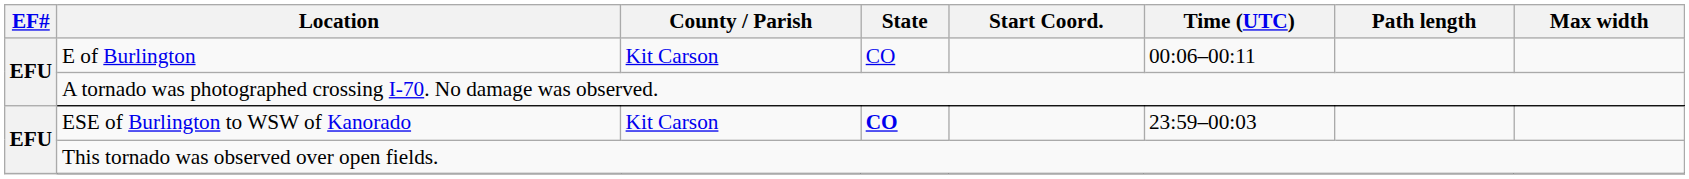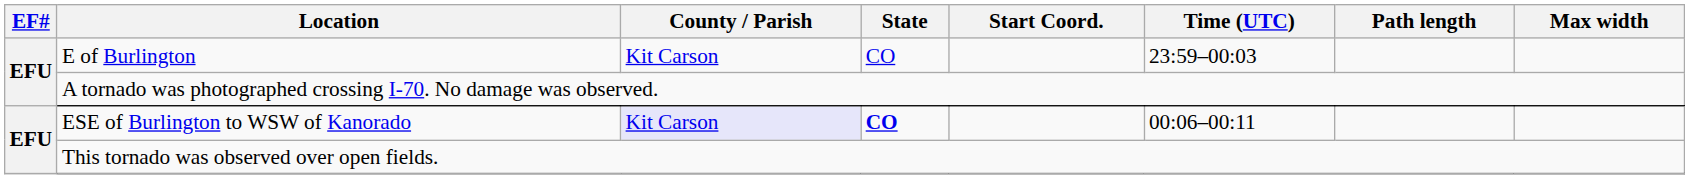(1202, 55) 00:06–00:11 -> (1203, 55) 23:59–00:03
(672, 122) no background -> (672, 122) lavender background
(1203, 122) 23:59–00:03 -> (1202, 122) 00:06–00:11
